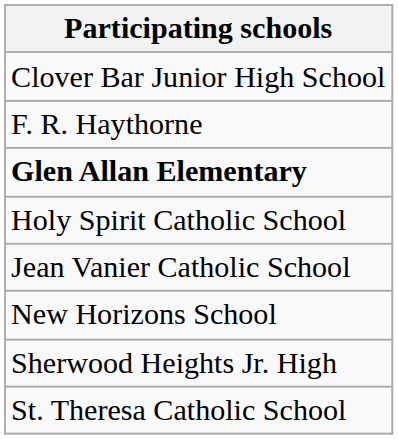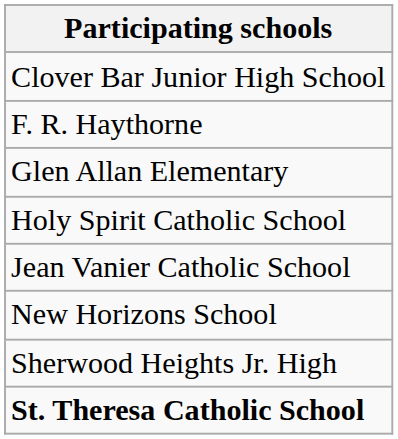(159, 171) bold -> (150, 171) normal
(179, 410) normal -> (188, 410) bold
